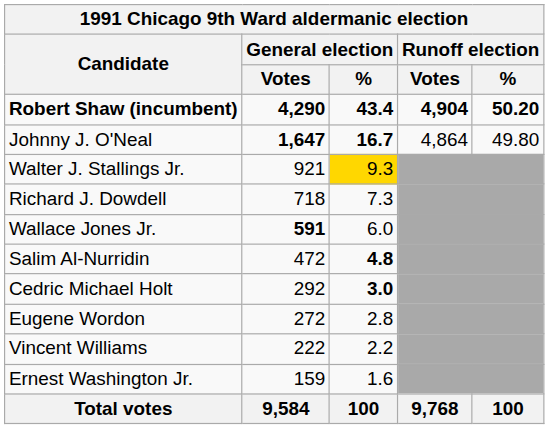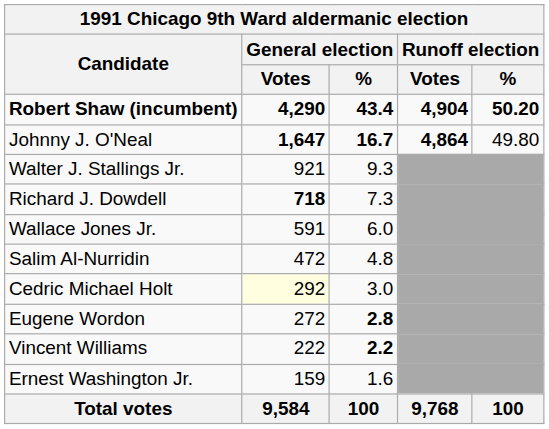(444, 139) normal -> (444, 139) bold
(380, 169) gold background -> (380, 169) no background
(310, 199) normal -> (310, 199) bold
(310, 229) bold -> (310, 229) normal
(380, 259) bold -> (380, 259) normal
(310, 288) no background -> (310, 288) lightyellow background
(380, 288) bold -> (380, 288) normal
(380, 318) normal -> (380, 318) bold
(380, 348) normal -> (380, 348) bold
